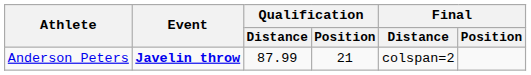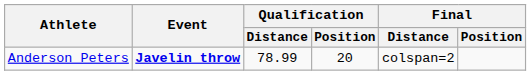(277, 58) 87.99 -> (277, 58) 78.99
(345, 58) 21 -> (345, 58) 20
